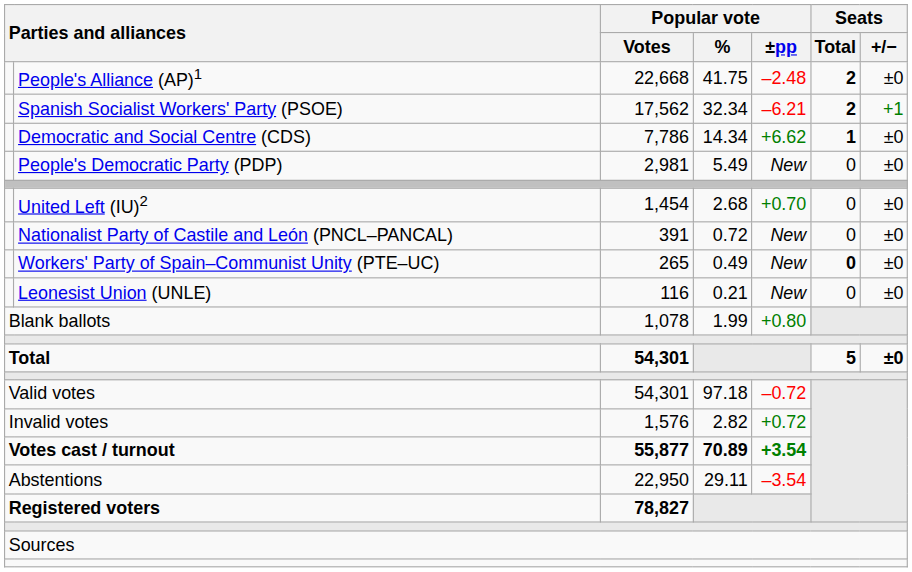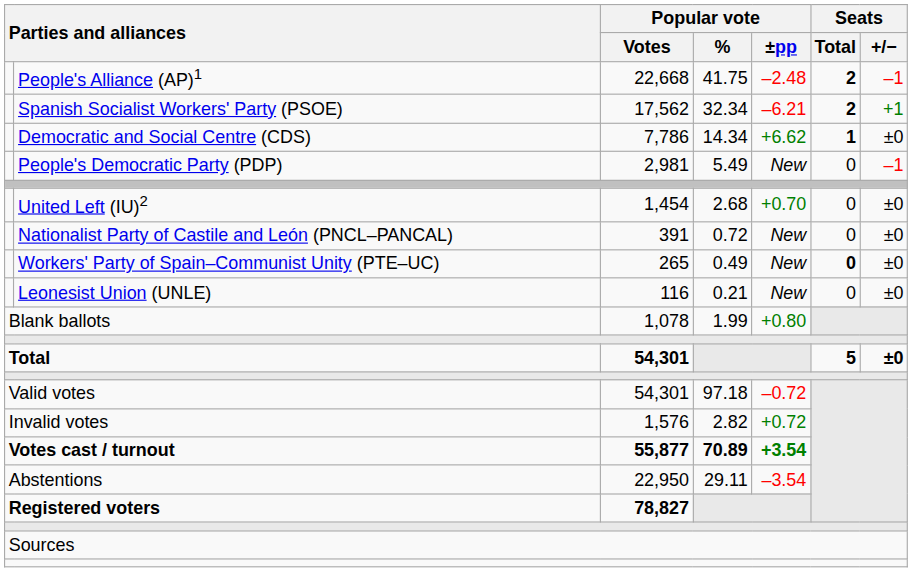(894, 77) ±0 -> (893, 77) –1
(894, 165) ±0 -> (893, 165) –1
